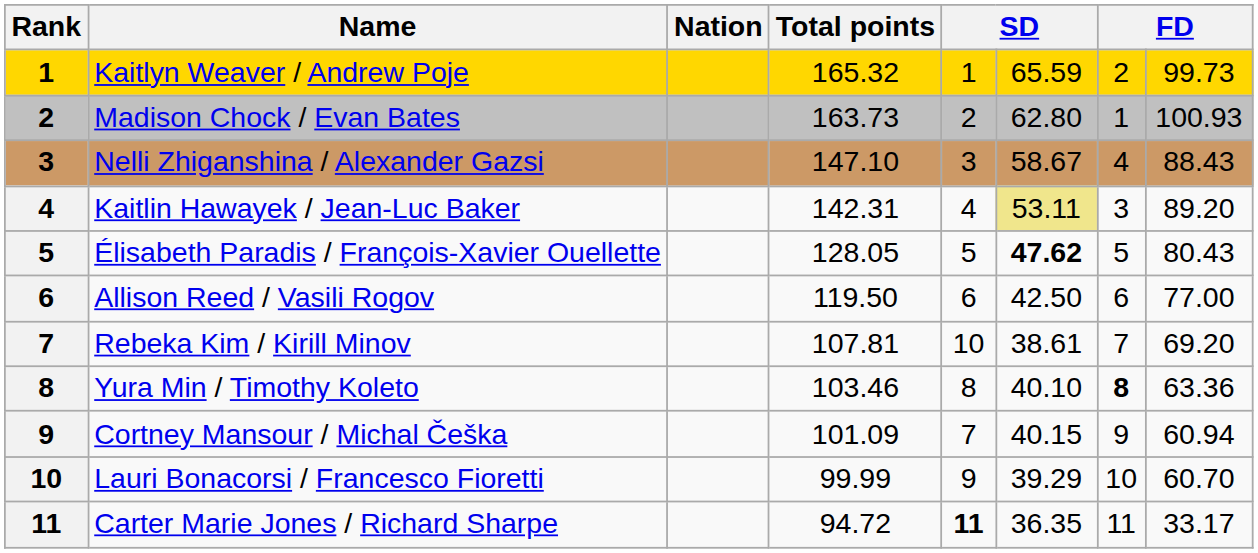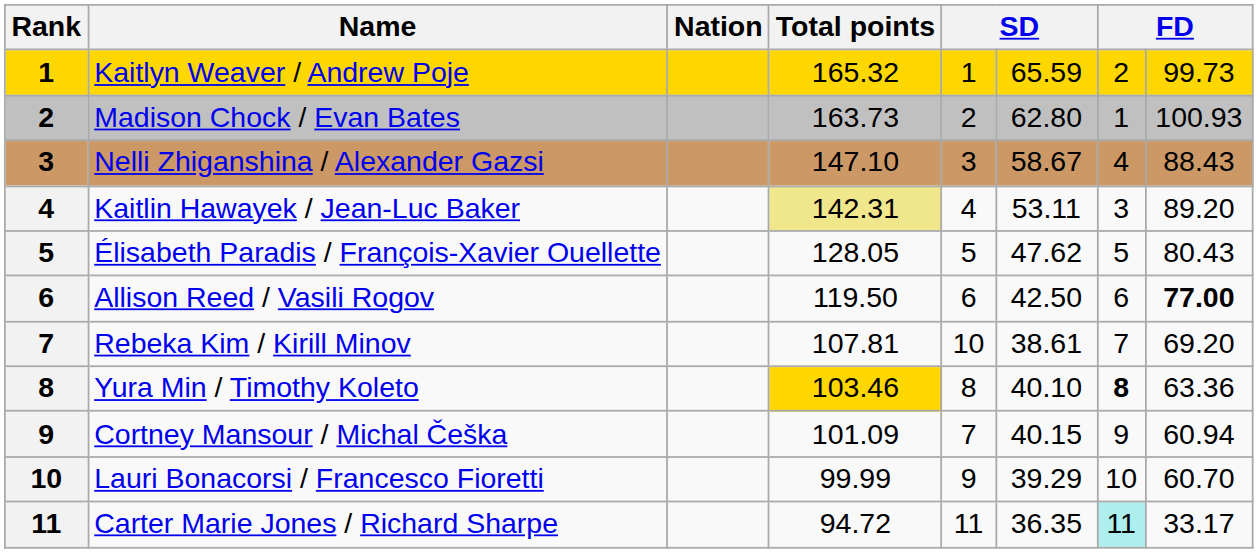(855, 207) no background -> (855, 207) khaki background
(1046, 207) khaki background -> (1046, 207) no background
(1046, 252) bold -> (1046, 252) normal
(1199, 298) normal -> (1199, 298) bold
(855, 388) no background -> (855, 388) gold background
(969, 523) bold -> (969, 523) normal
(1121, 523) no background -> (1121, 523) paleturquoise background
